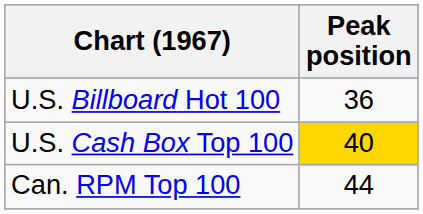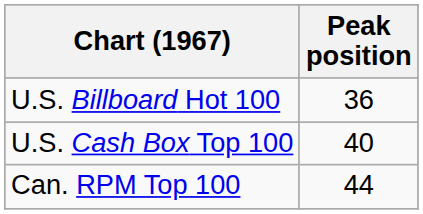(359, 142) gold background -> (359, 142) no background
